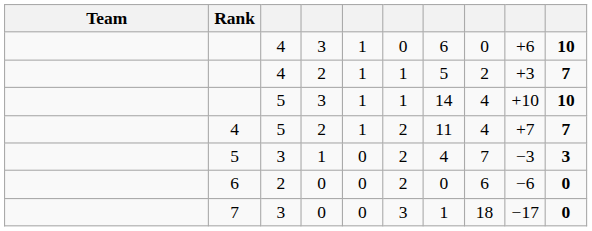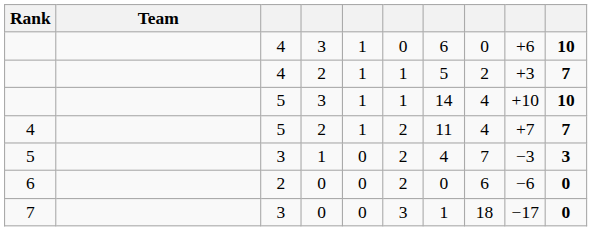columns swapped: (235, 18) <-> (107, 18)
